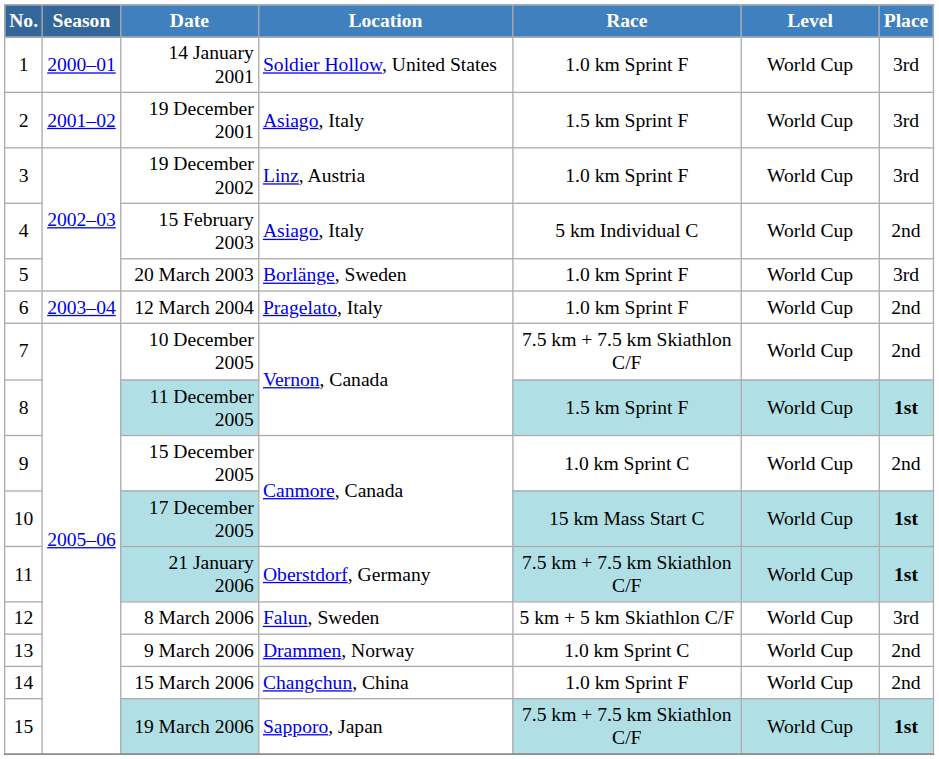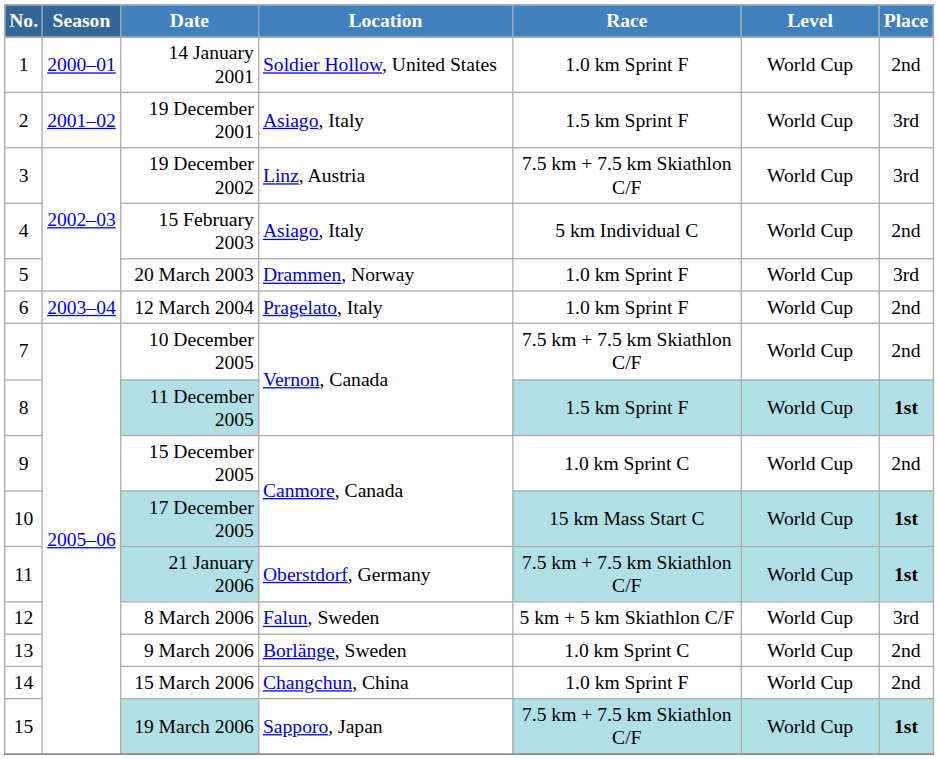(906, 64) 3rd -> (906, 64) 2nd
(627, 175) 1.0 km Sprint F -> (627, 175) 7.5 km + 7.5 km Skiathlon C/F
(335, 275) Borlänge, Sweden -> (339, 275) Drammen, Norway
(339, 650) Drammen, Norway -> (335, 650) Borlänge, Sweden
